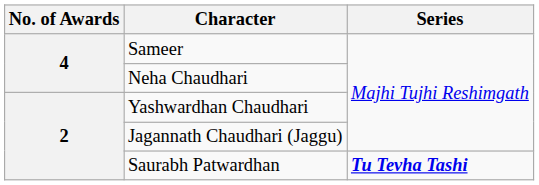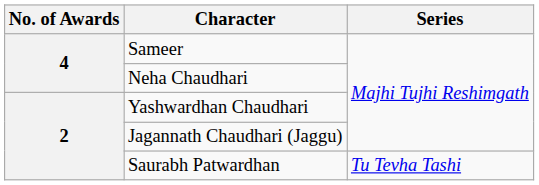(409, 165) bold -> (406, 165) normal
